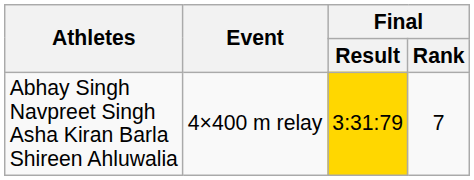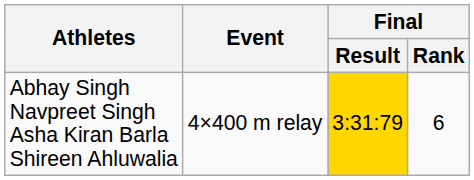(439, 124) 7 -> (439, 124) 6
